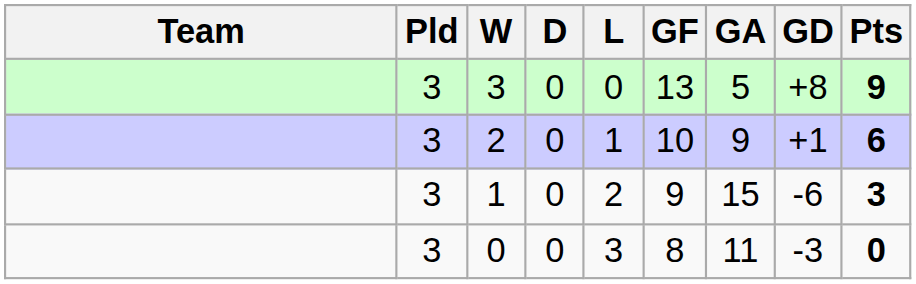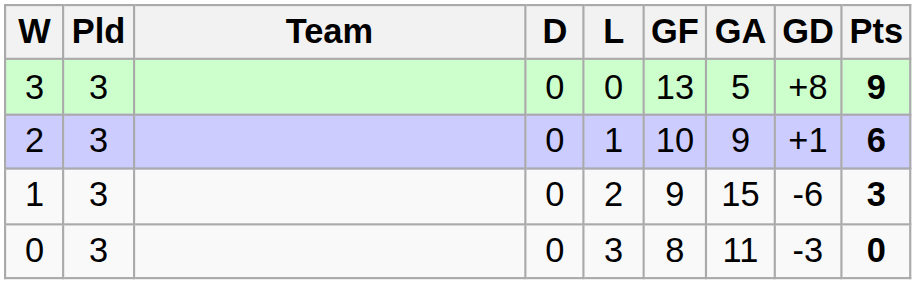columns swapped: (201, 31) <-> (496, 31)
